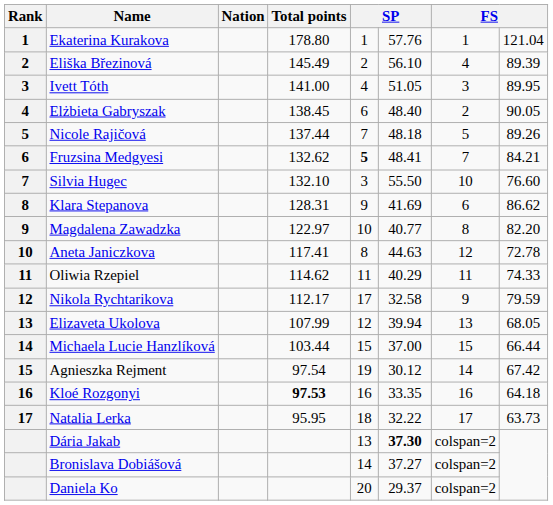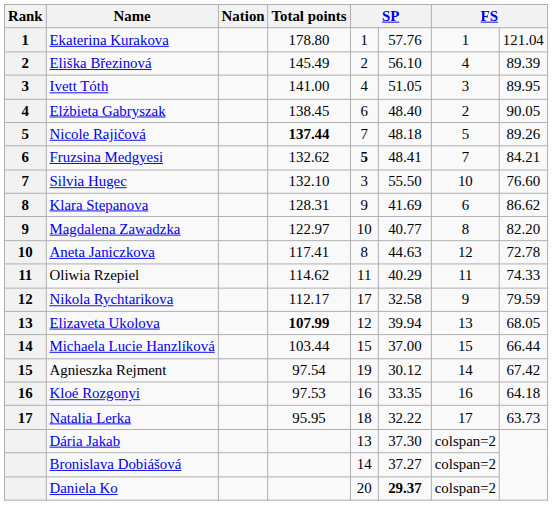(309, 134) normal -> (309, 134) bold
(309, 323) normal -> (309, 323) bold
(309, 393) bold -> (309, 393) normal
(405, 441) bold -> (405, 441) normal
(405, 488) normal -> (405, 488) bold
